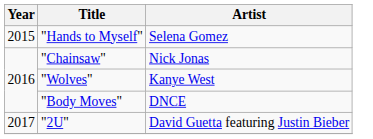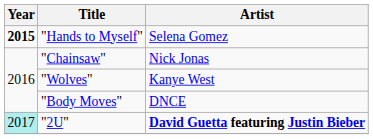(21, 36) normal -> (21, 36) bold
(21, 123) no background -> (21, 123) paleturquoise background
(249, 123) normal -> (257, 123) bold
